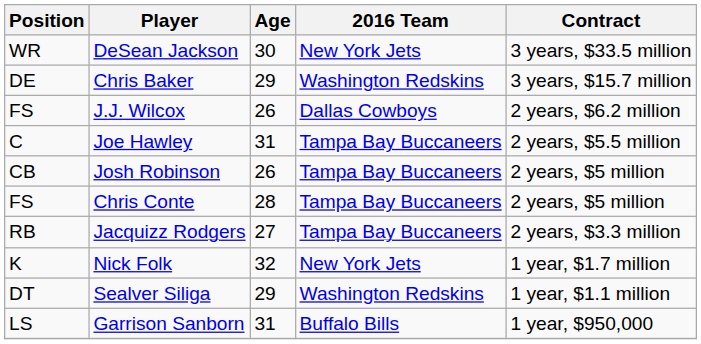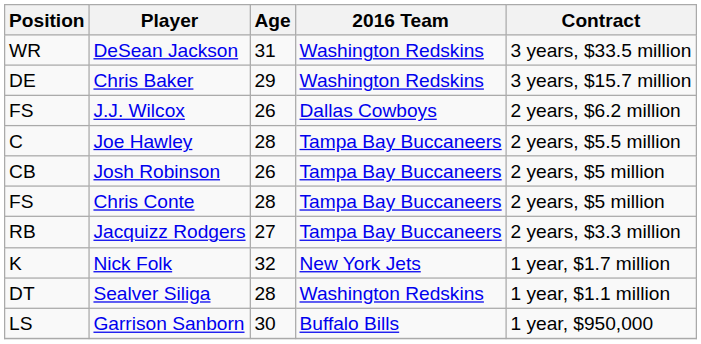(265, 50) 30 -> (265, 50) 31
(360, 50) New York Jets -> (392, 50) Washington Redskins
(265, 141) 31 -> (265, 141) 28
(265, 293) 29 -> (265, 293) 28
(265, 323) 31 -> (265, 323) 30
